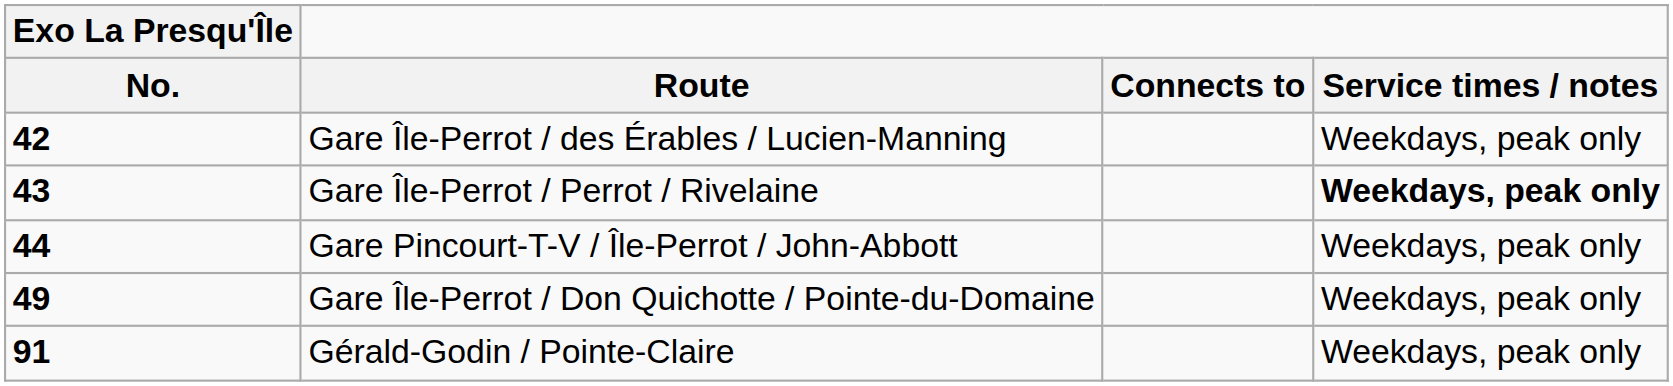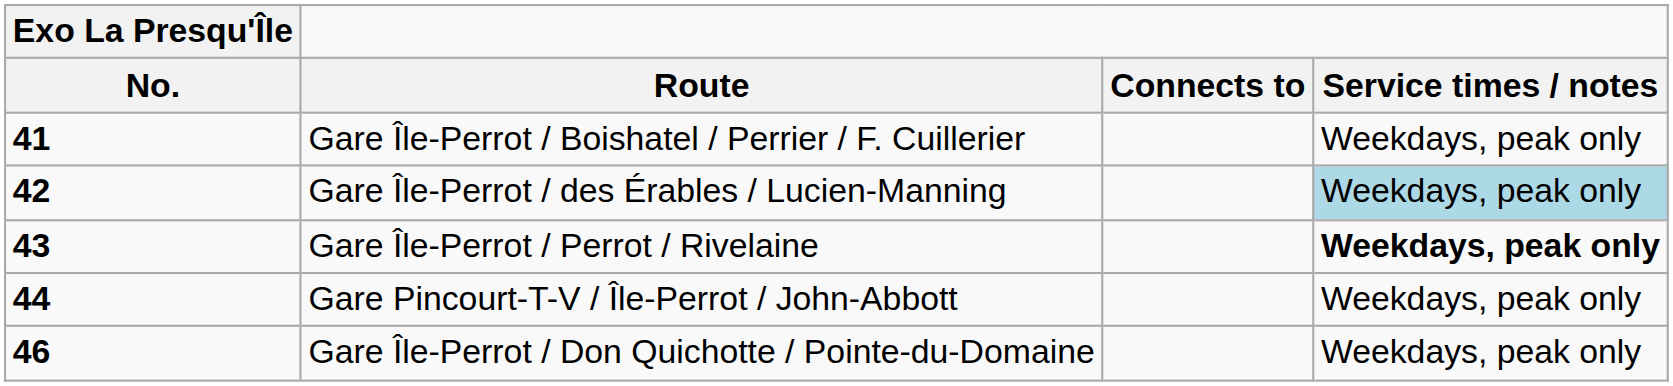+ row: (667, 138)
(1481, 138) no background -> (1481, 191) lightblue background
(32, 298) 49 -> (32, 352) 46
- row: (521, 352)
